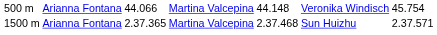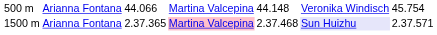(211, 23) no background -> (211, 23) pink background
(329, 23) no background -> (329, 23) lavender background
